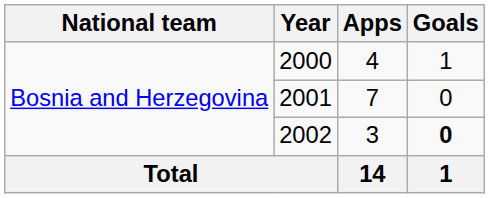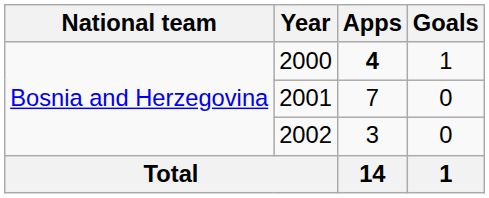(372, 60) normal -> (372, 60) bold
(446, 135) bold -> (446, 135) normal
